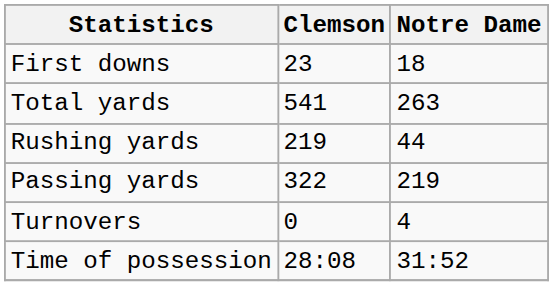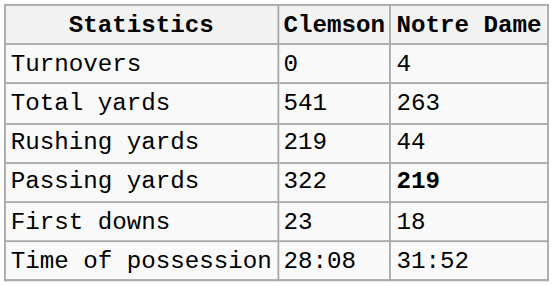rows swapped: (91, 64) <-> (76, 222)
(418, 182) normal -> (418, 182) bold
